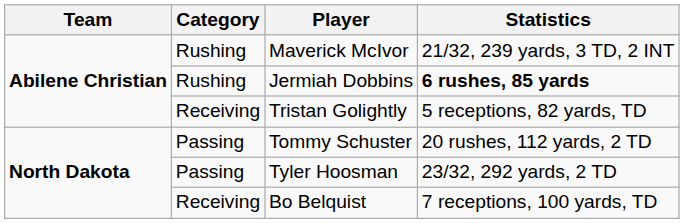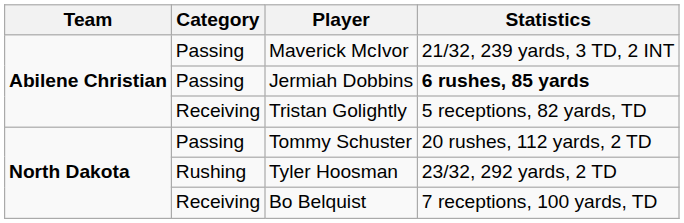(211, 50) Rushing -> (210, 50) Passing
(211, 80) Rushing -> (210, 80) Passing
(210, 172) Passing -> (211, 172) Rushing
